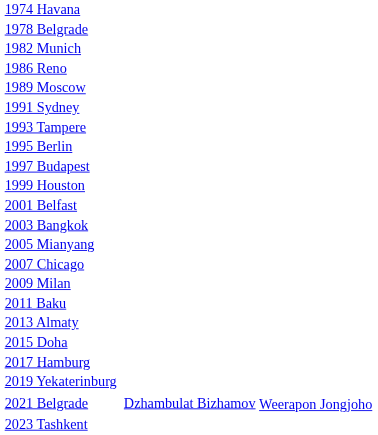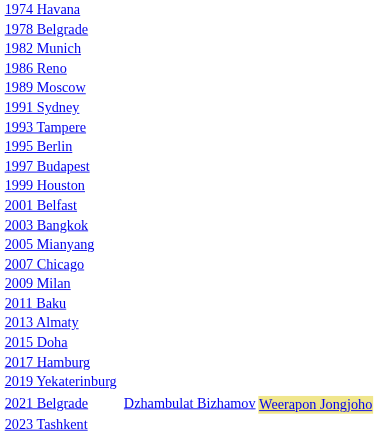(316, 404) no background -> (316, 404) khaki background
